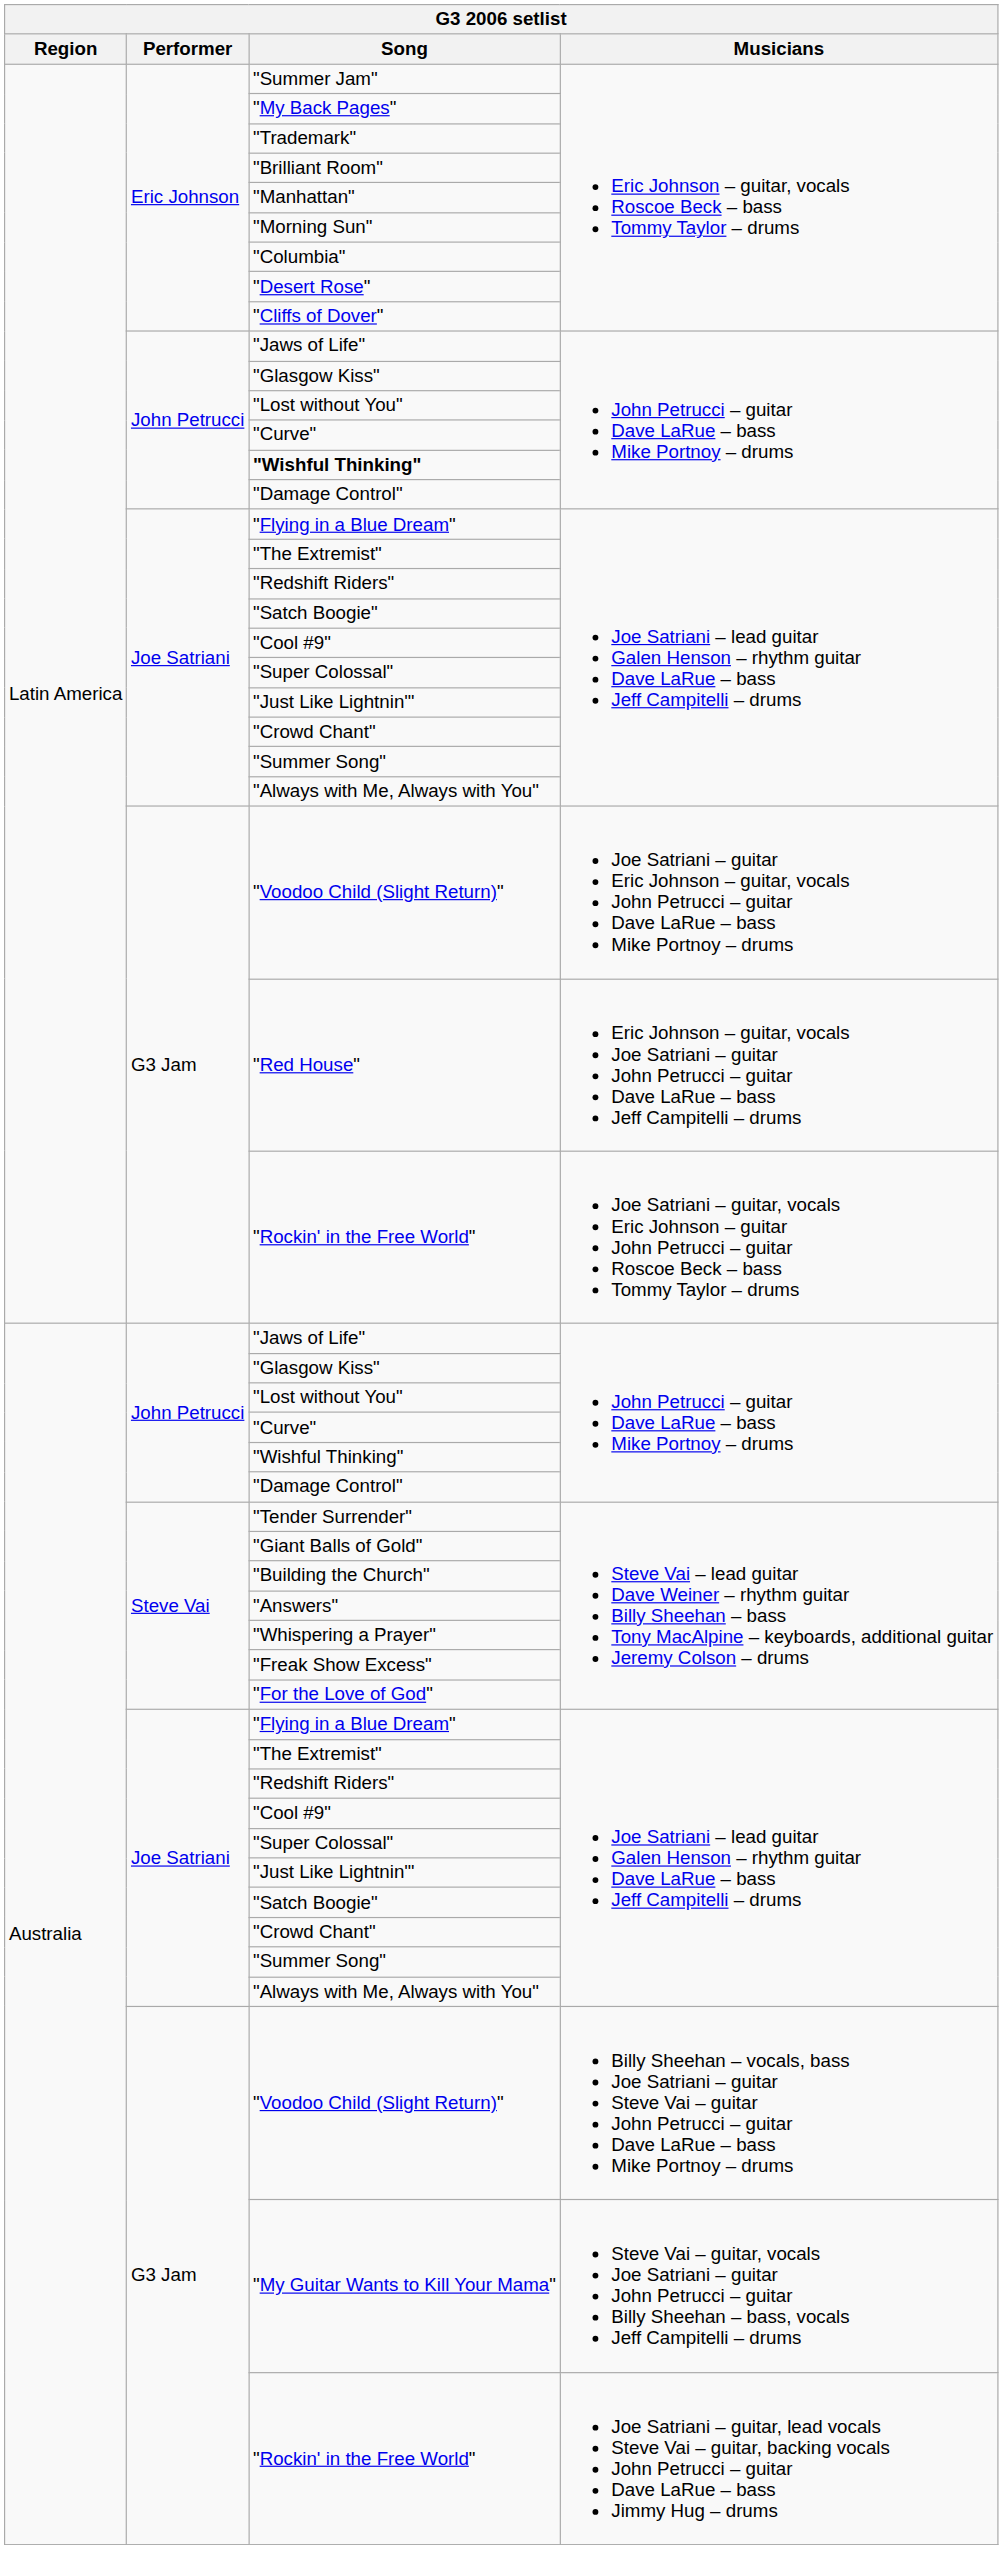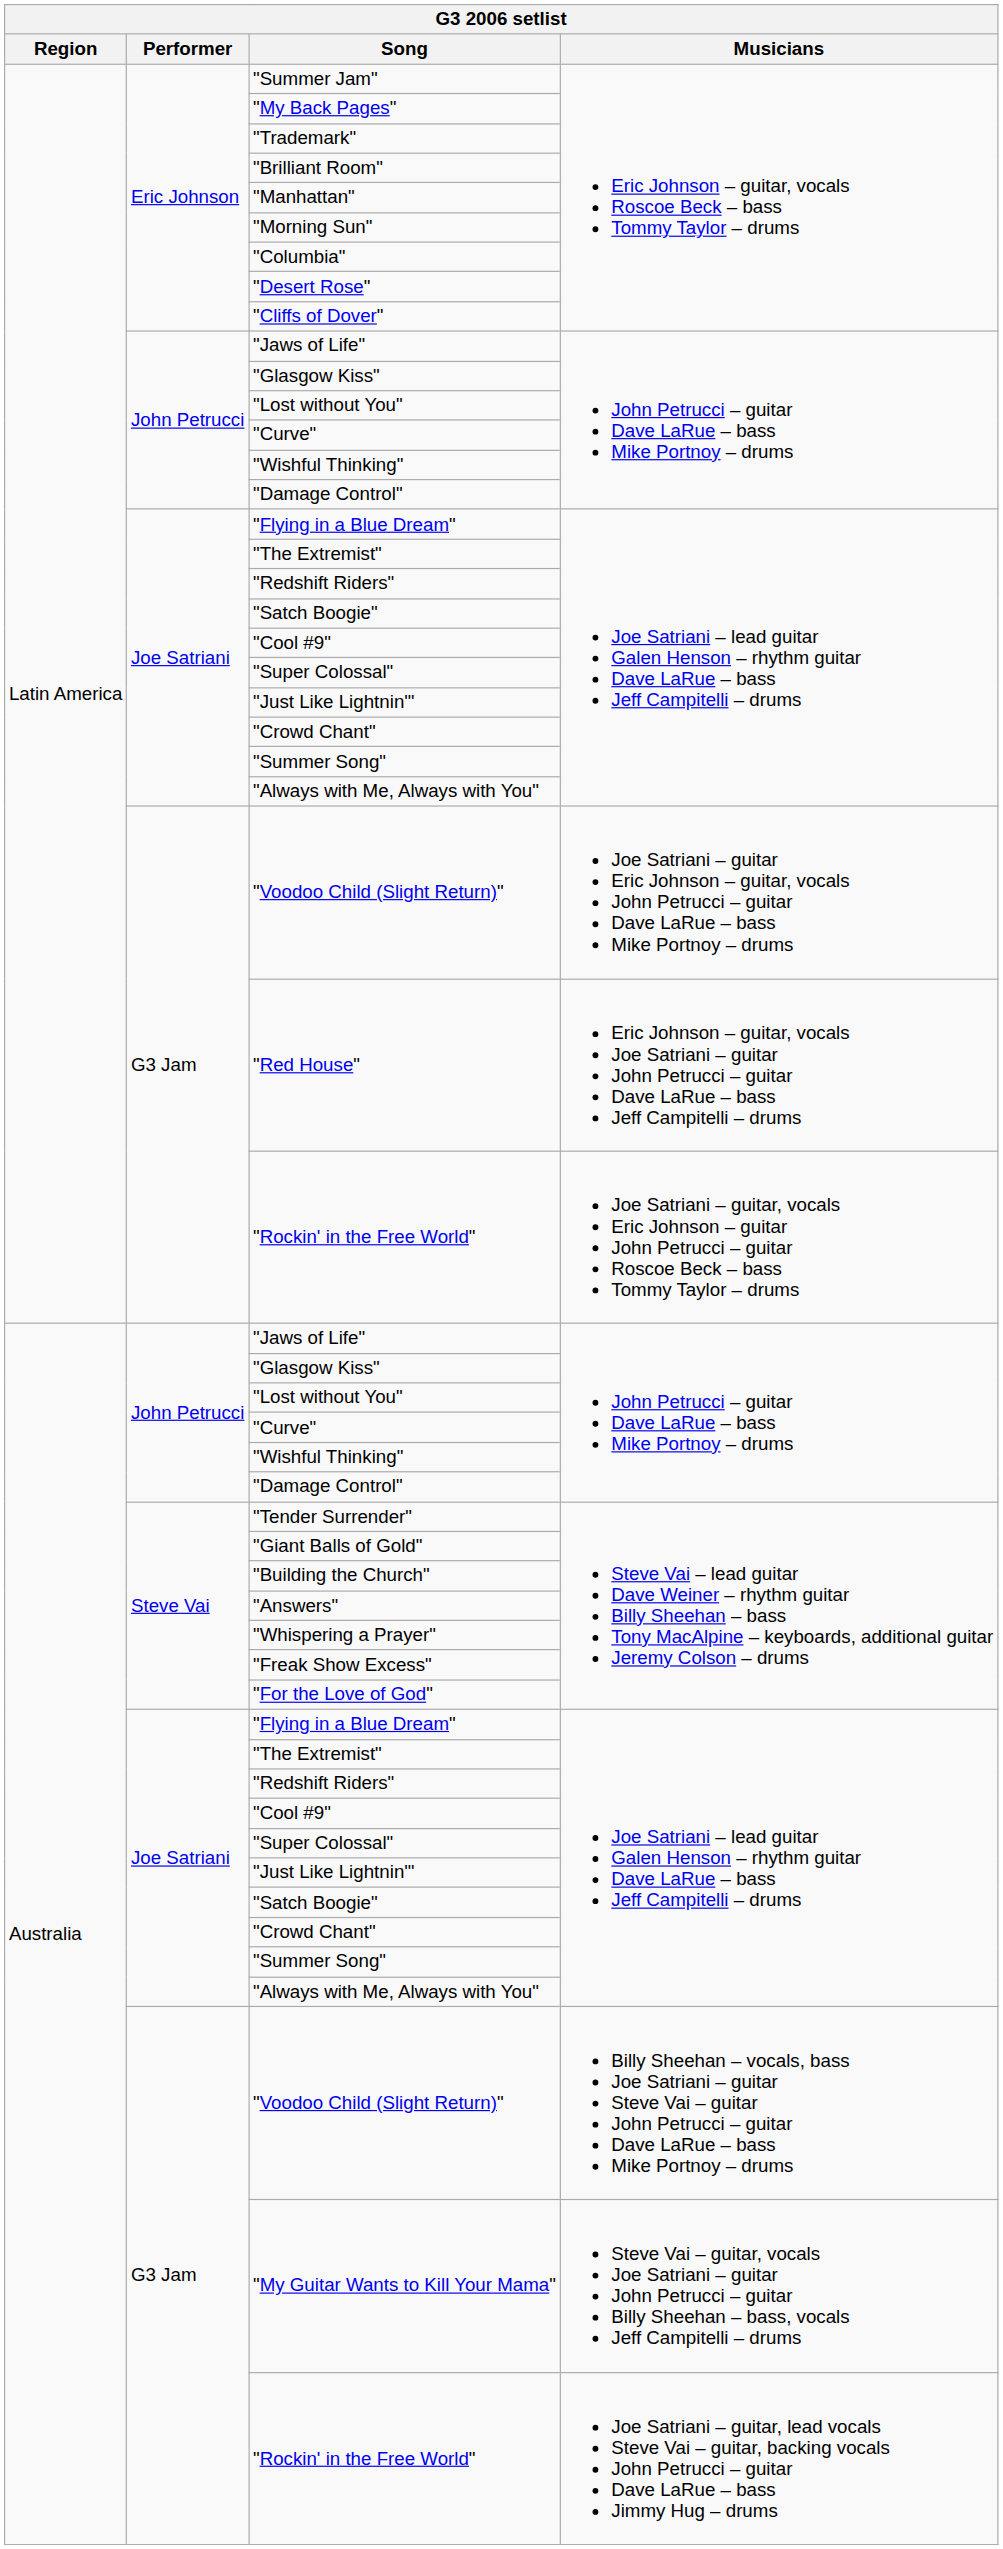(337, 464) bold -> (328, 464) normal
